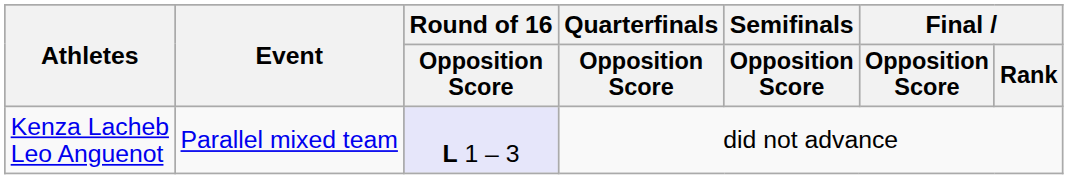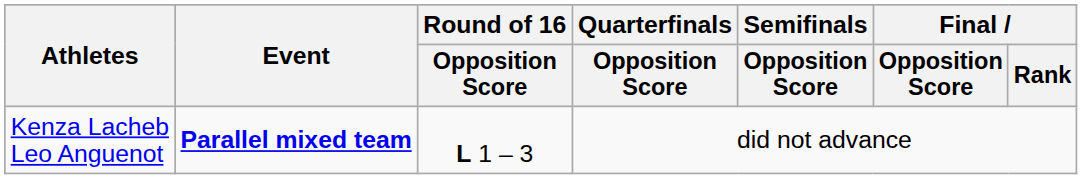(289, 140) normal -> (296, 140) bold
(481, 154) lavender background -> (495, 154) no background
